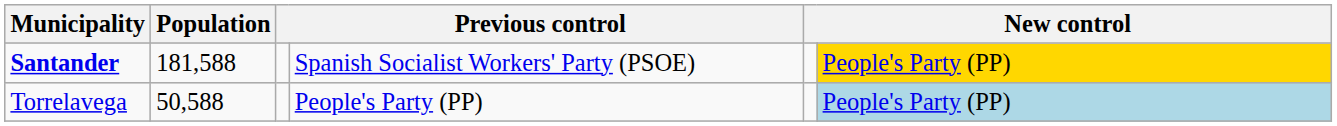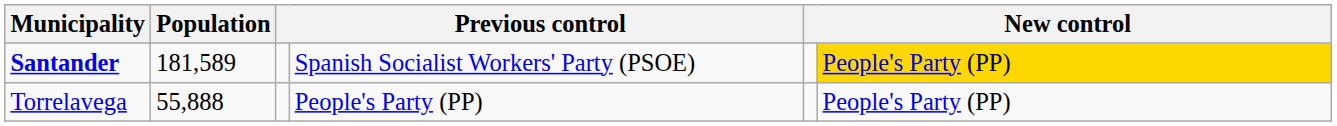(196, 62) 181,588 -> (196, 62) 181,589
(190, 101) 50,588 -> (190, 101) 55,888
(917, 101) lightblue background -> (917, 101) no background
